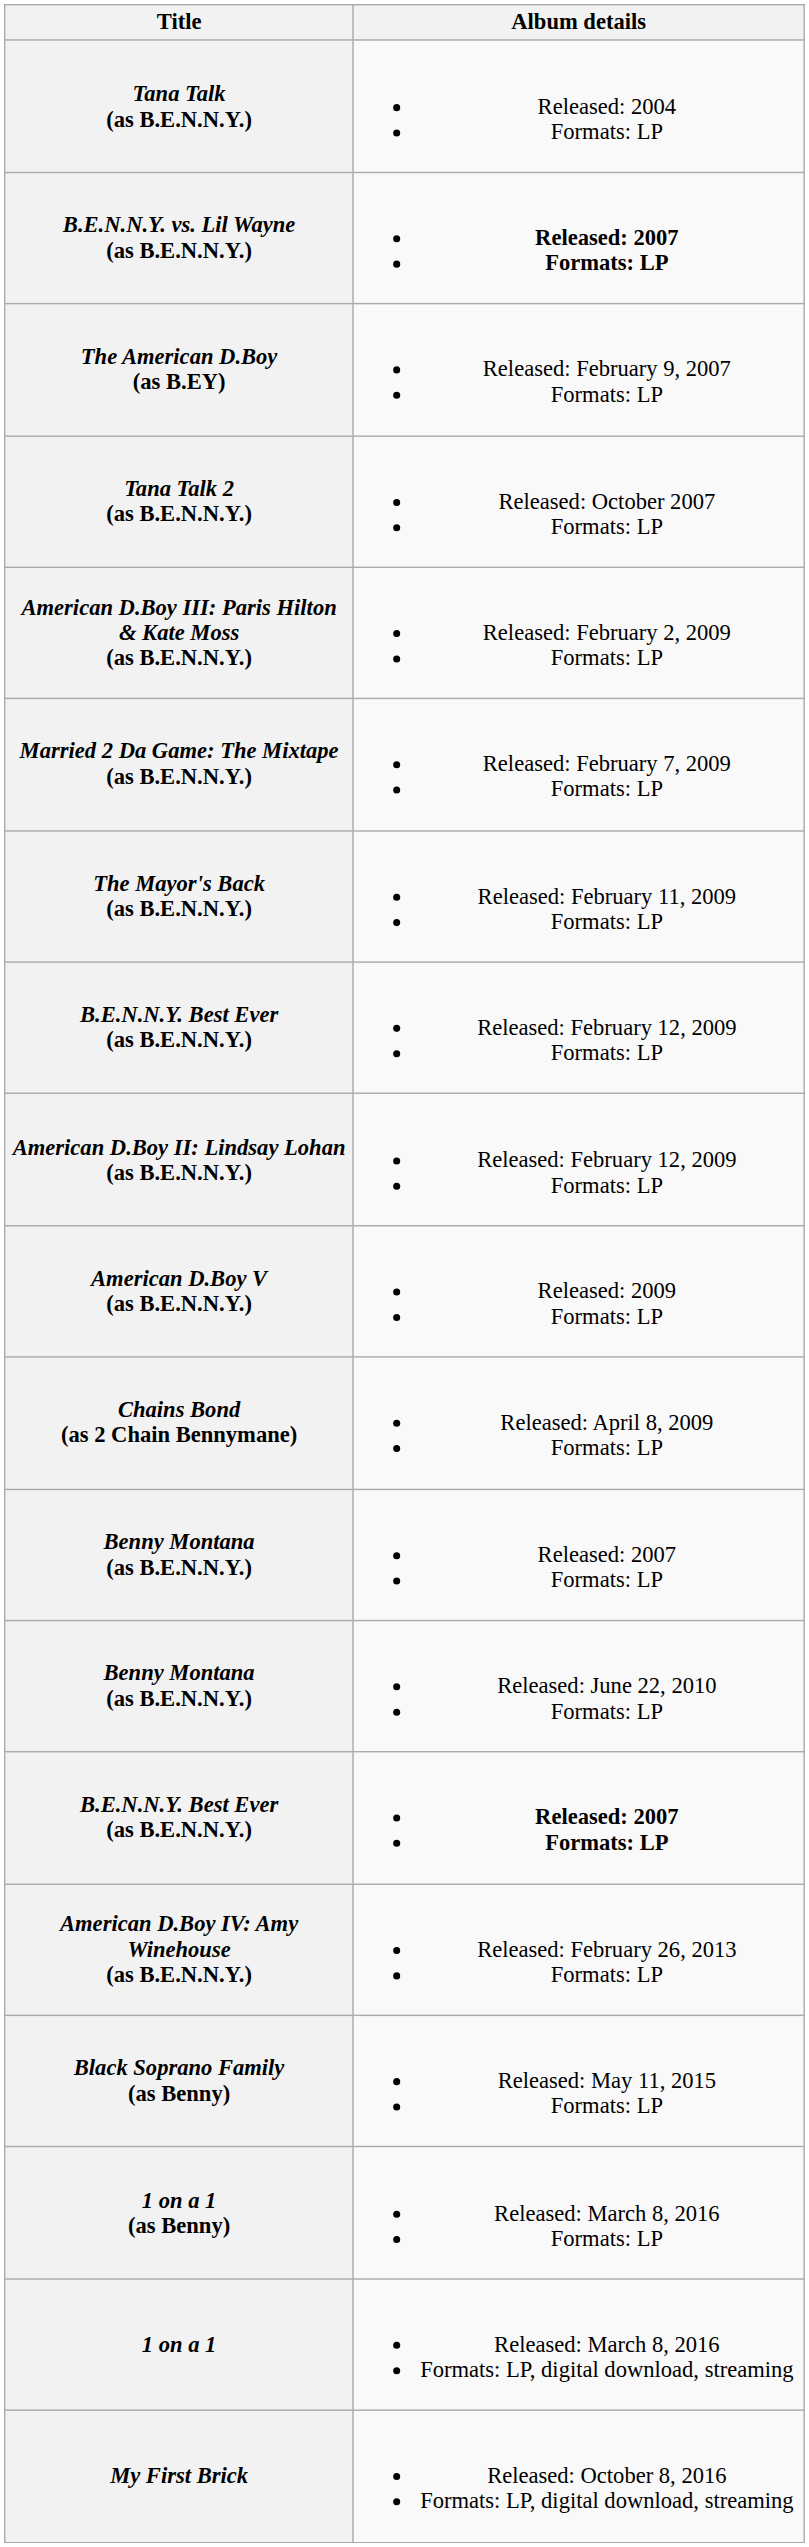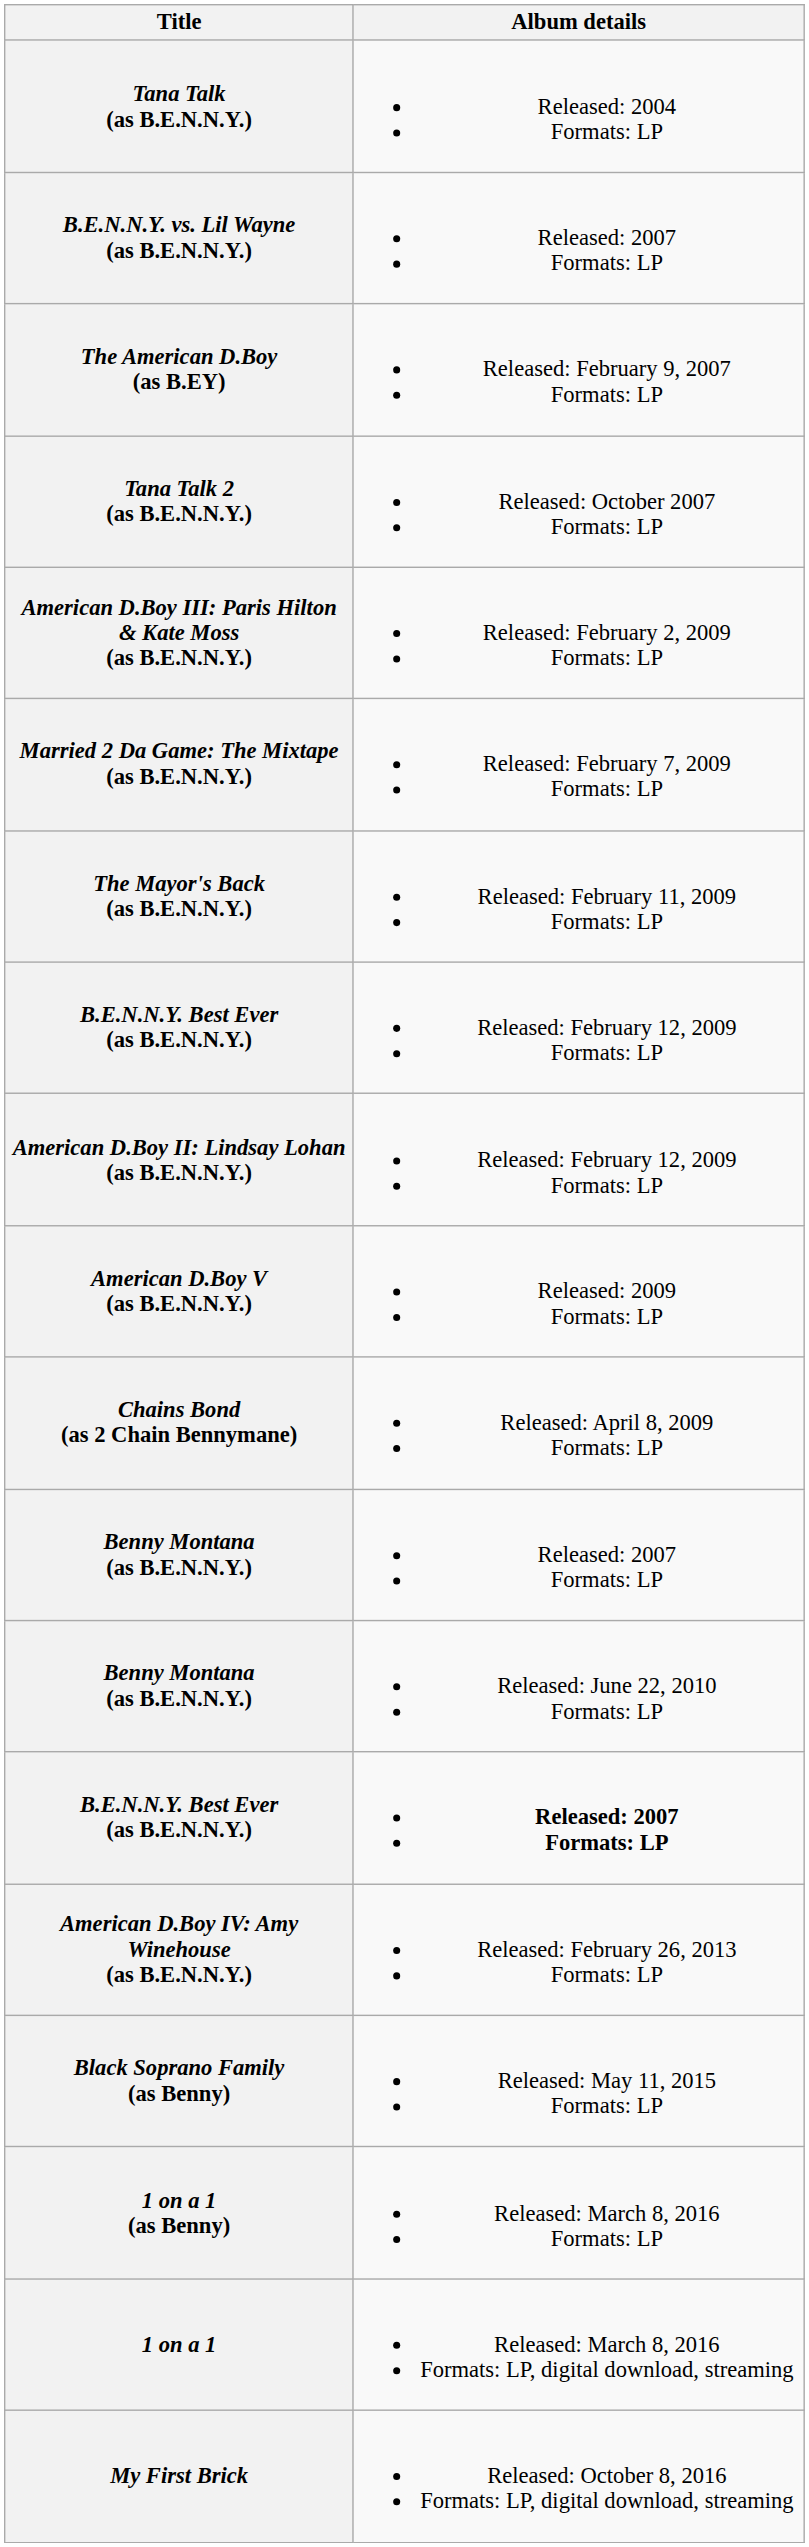(579, 251) bold -> (579, 251) normal
